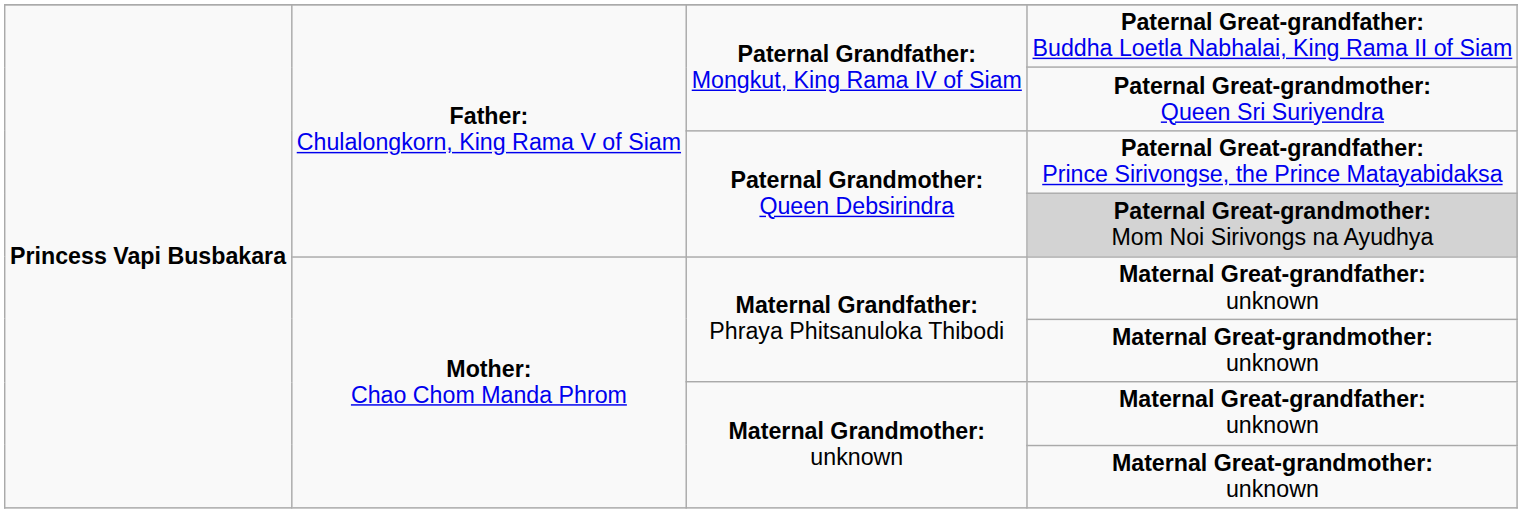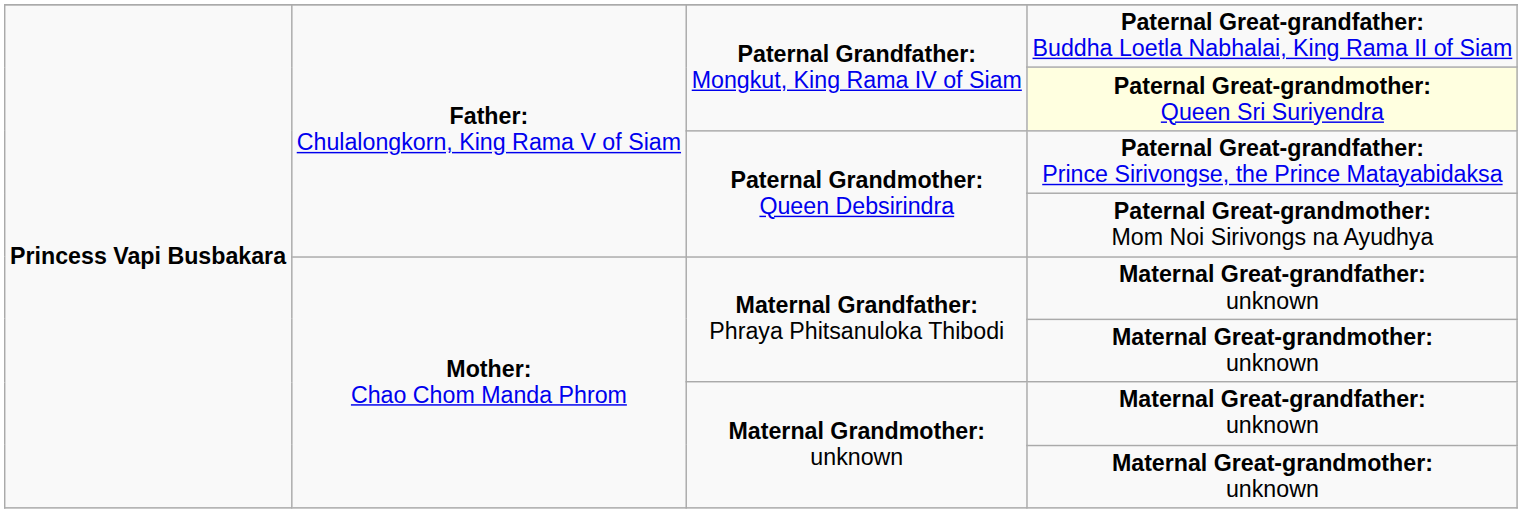(1272, 98) no background -> (1272, 98) lightyellow background
(1272, 224) lightgrey background -> (1272, 224) no background
